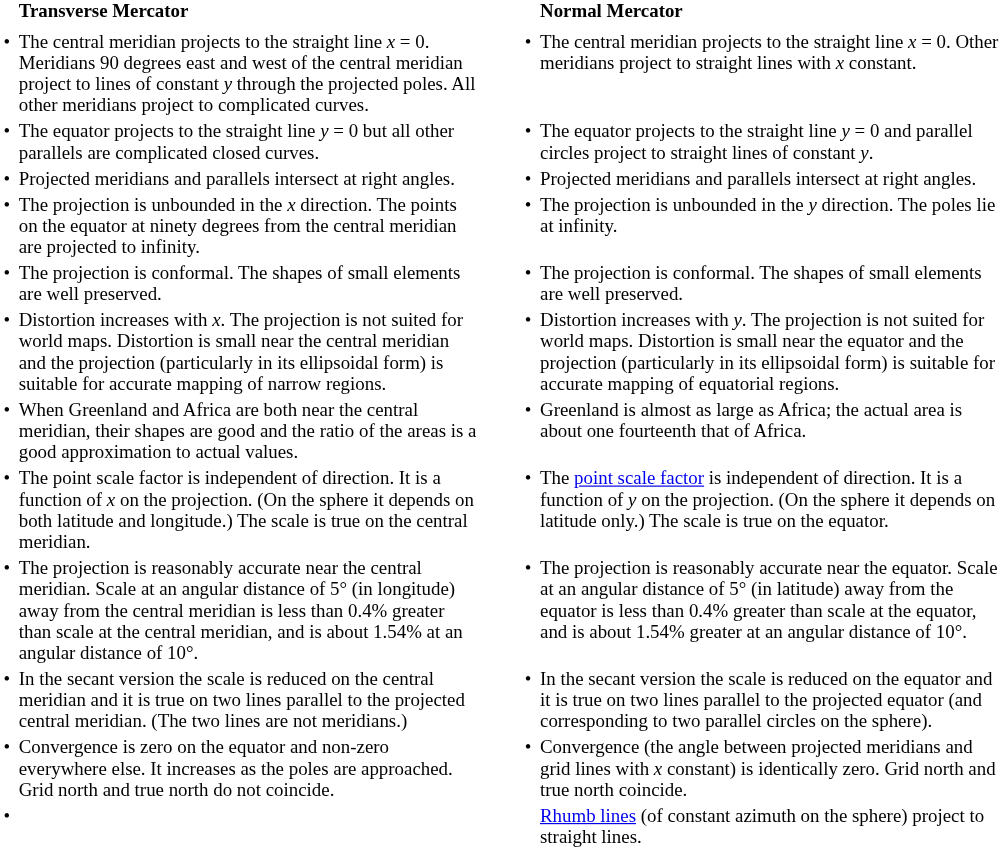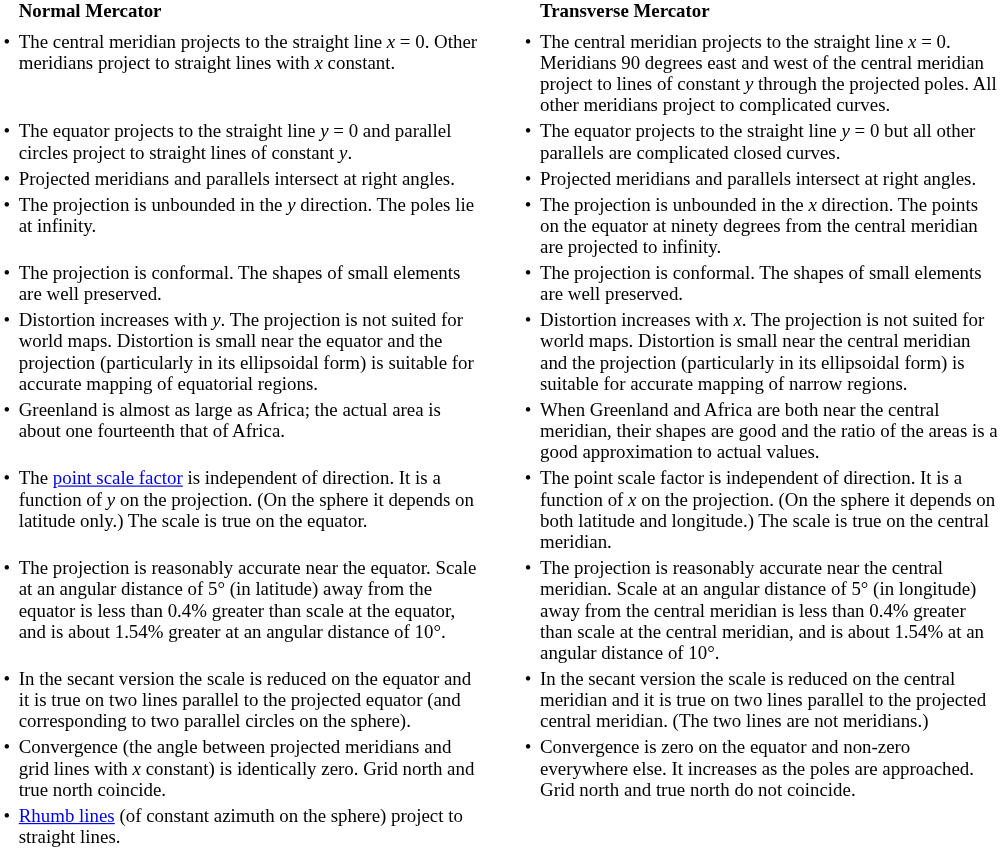columns swapped: (611, 11) <-> (104, 11)
